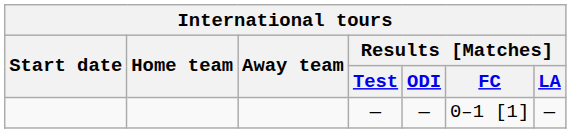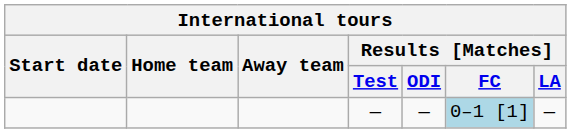(490, 112) no background -> (490, 112) lightblue background
